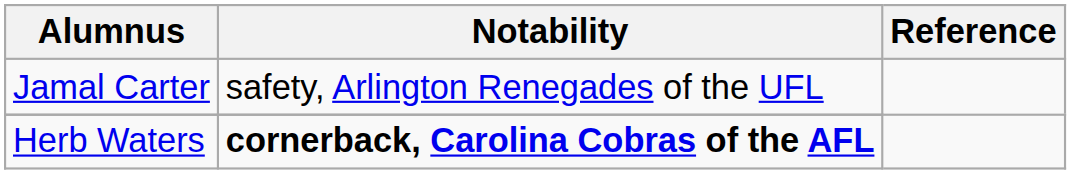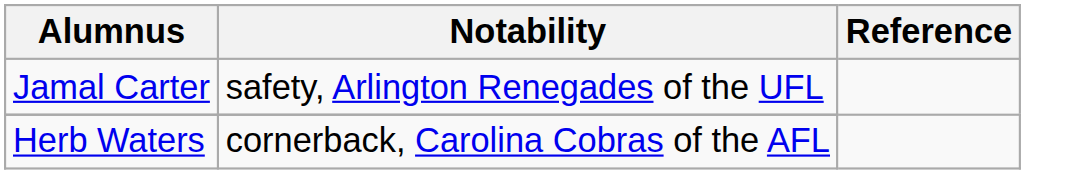(550, 140) bold -> (528, 140) normal
